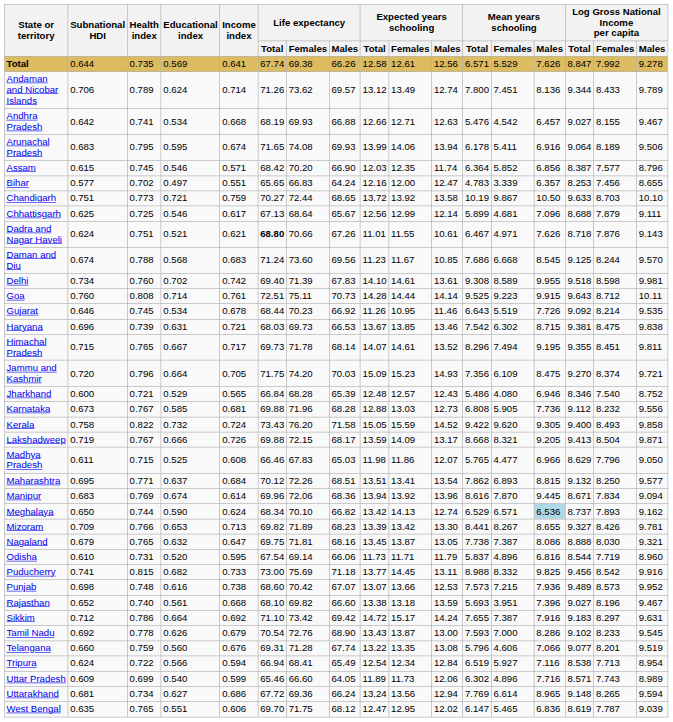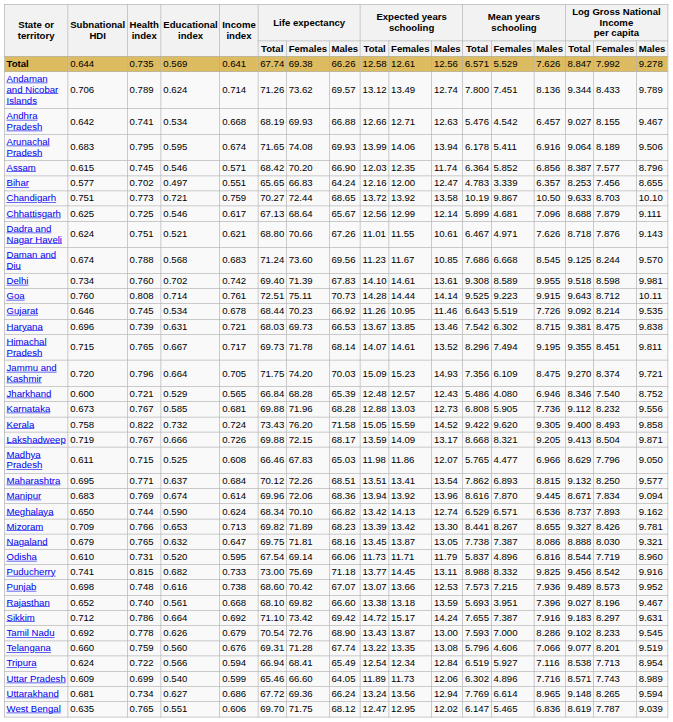(272, 234) bold -> (272, 234) normal
(548, 511) lightblue background -> (548, 511) no background
